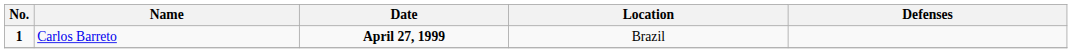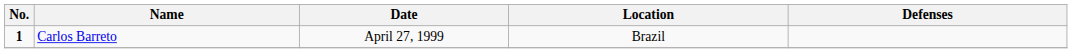(404, 36) bold -> (404, 36) normal
